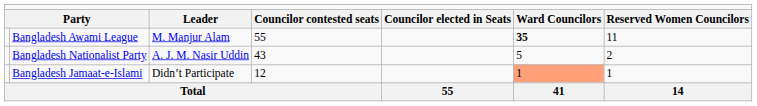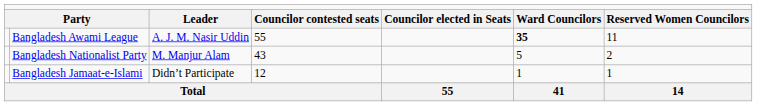(191, 37) M. Manjur Alam -> (200, 37) A. J. M. Nasir Uddin
(200, 55) A. J. M. Nasir Uddin -> (191, 55) M. Manjur Alam
(519, 73) lightsalmon background -> (519, 73) no background
